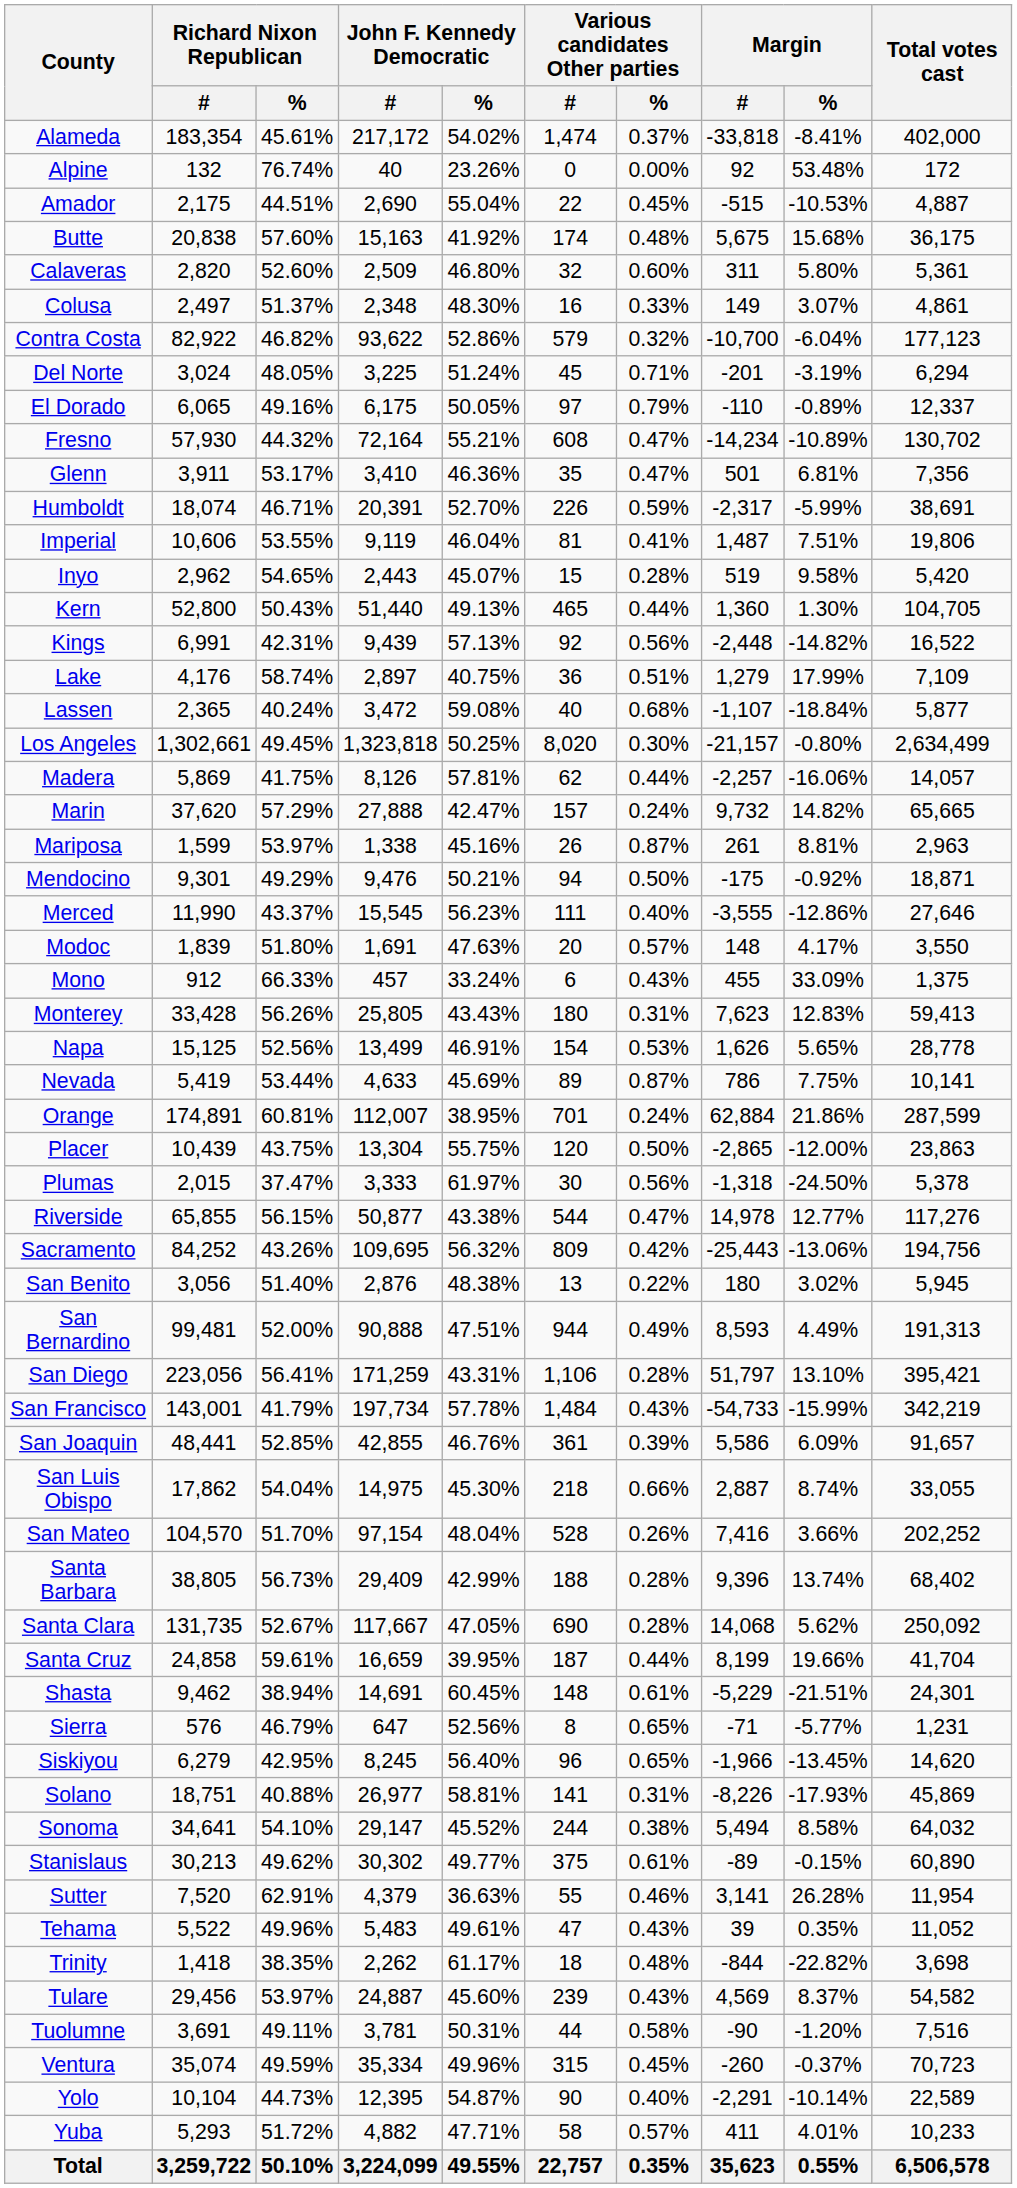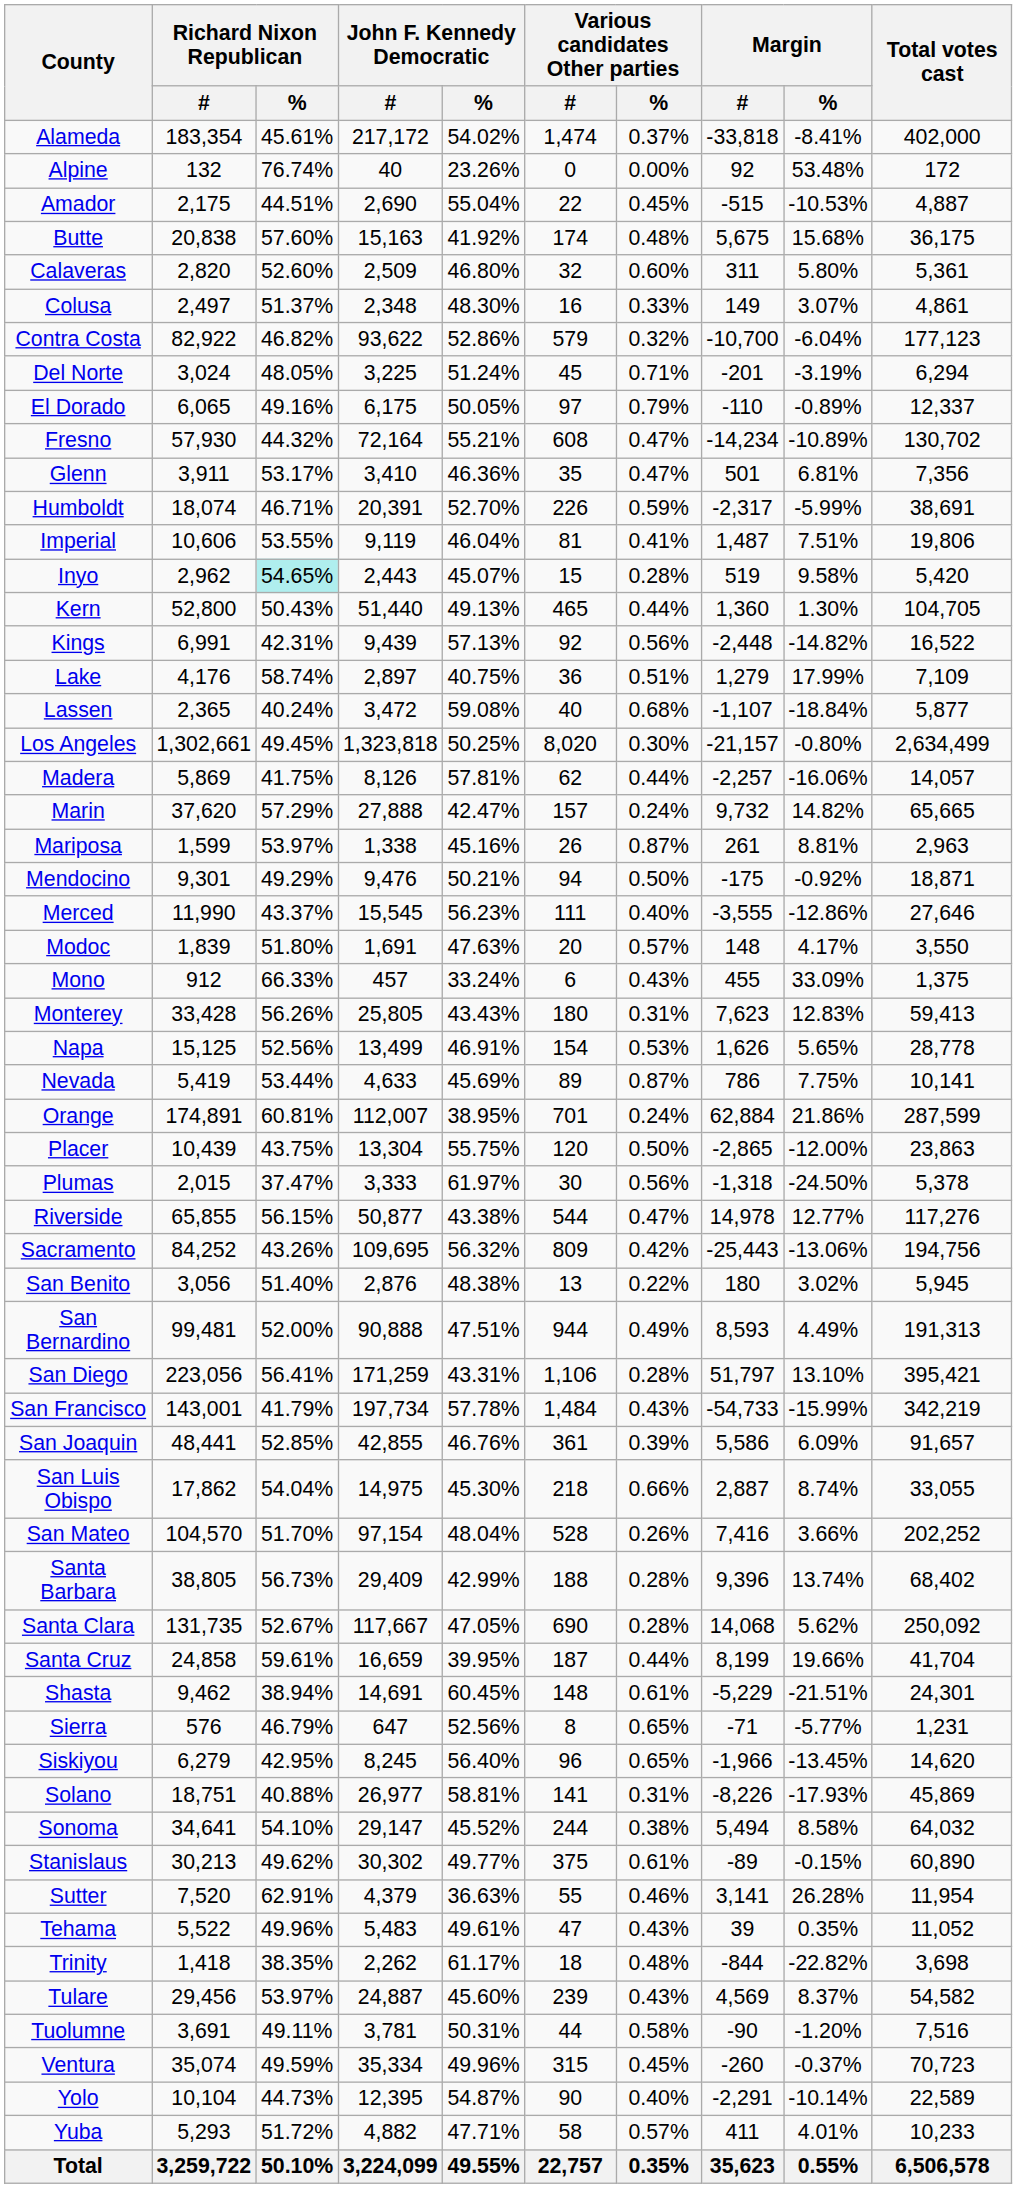(297, 575) no background -> (297, 575) paleturquoise background
